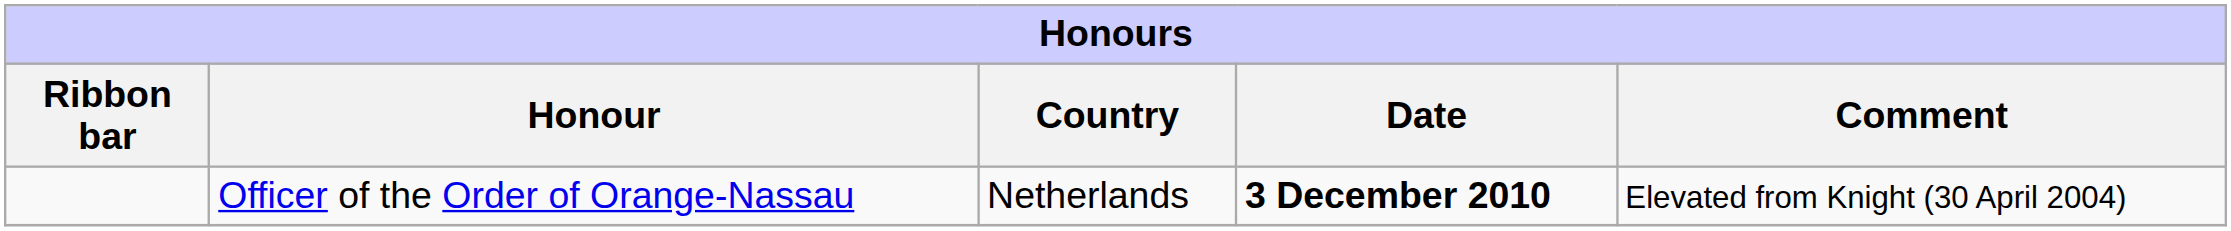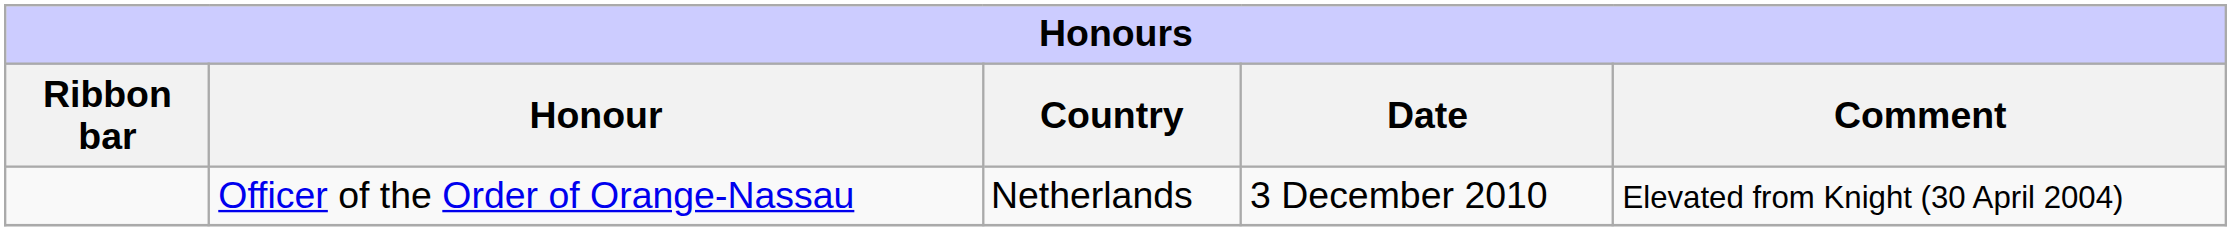(1398, 195) bold -> (1399, 195) normal
